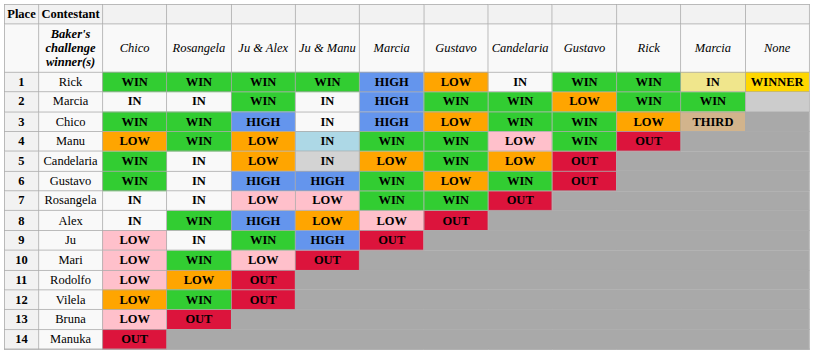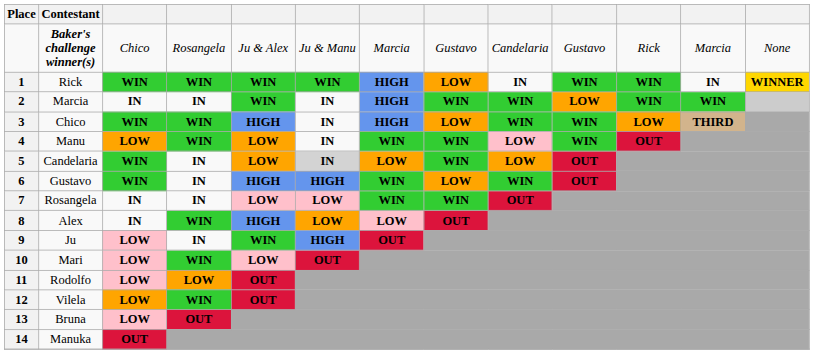(713, 82) khaki background -> (713, 82) no background
(327, 141) lightblue background -> (327, 141) no background
